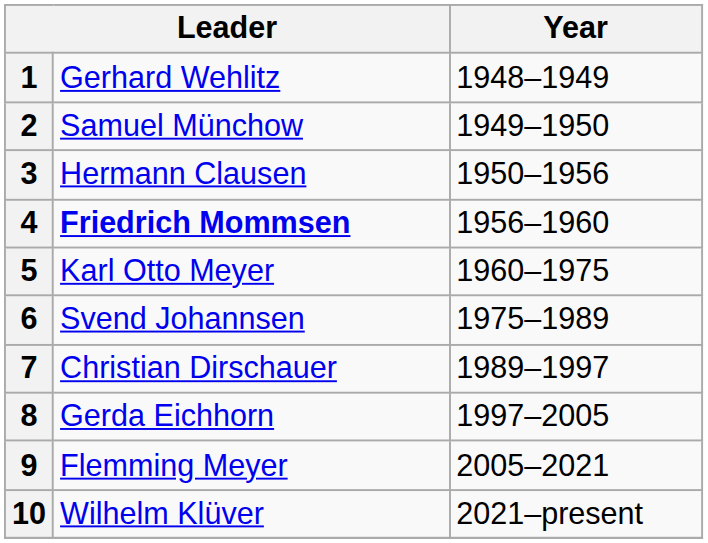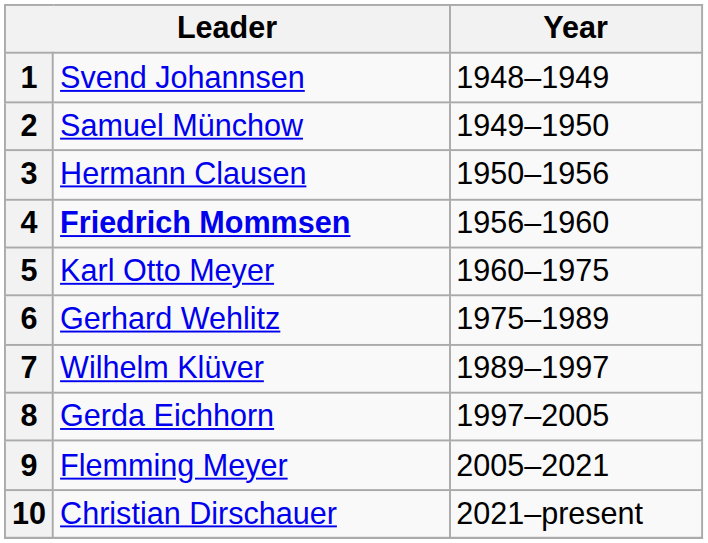(170, 77) Gerhard Wehlitz -> (182, 77) Svend Johannsen
(182, 319) Svend Johannsen -> (170, 319) Gerhard Wehlitz
(198, 367) Christian Dirschauer -> (162, 367) Wilhelm Klüver
(162, 513) Wilhelm Klüver -> (198, 513) Christian Dirschauer
